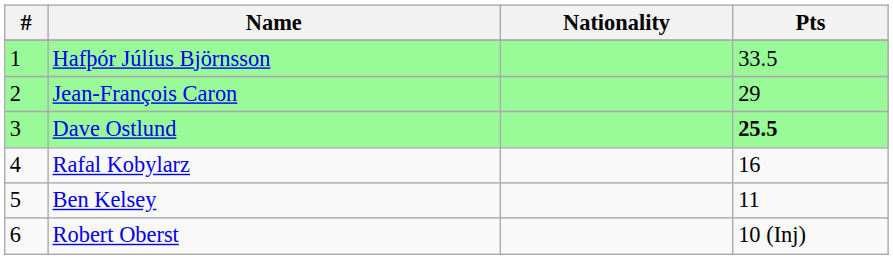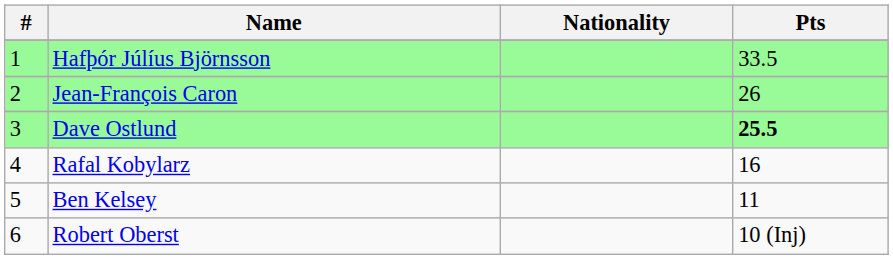(749, 93) 29 -> (749, 93) 26
